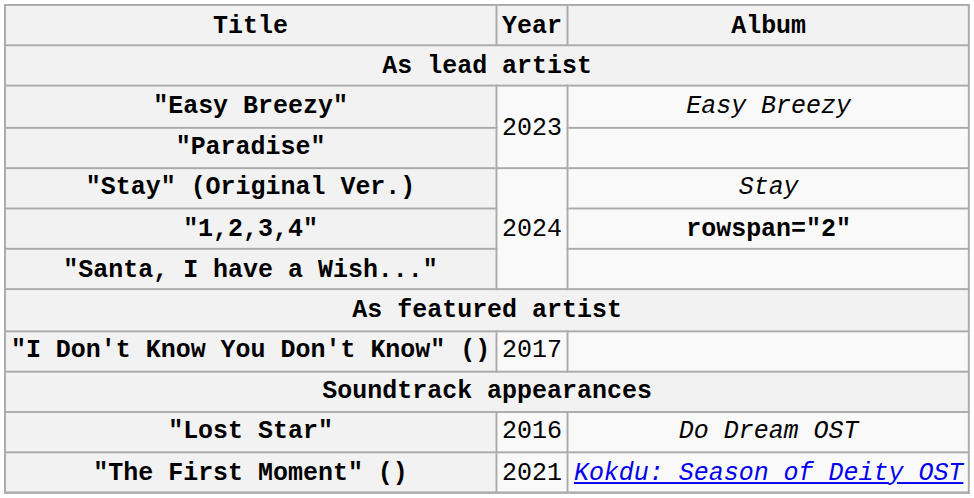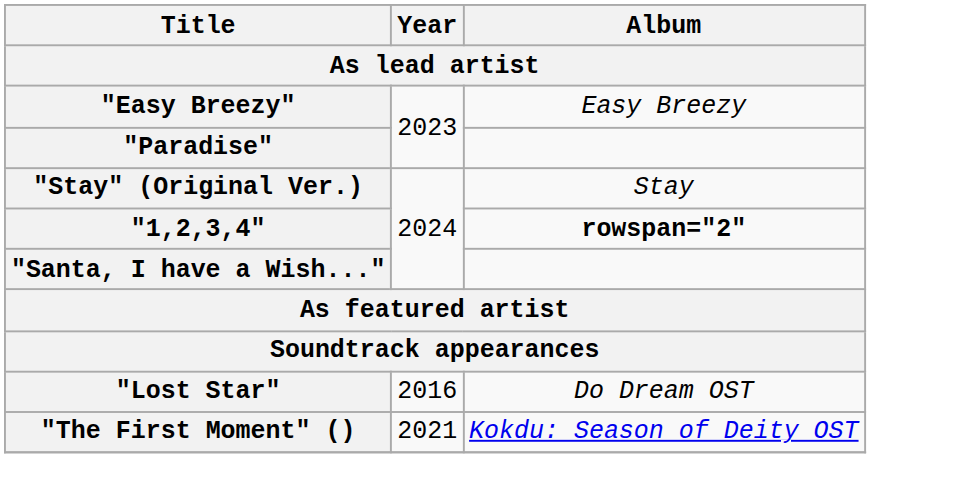- row: (251, 351)
